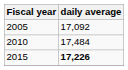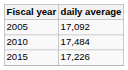(75, 57) bold -> (75, 57) normal
